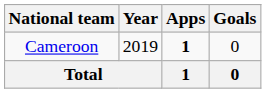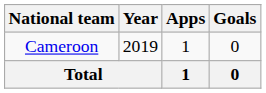(186, 46) bold -> (186, 46) normal
